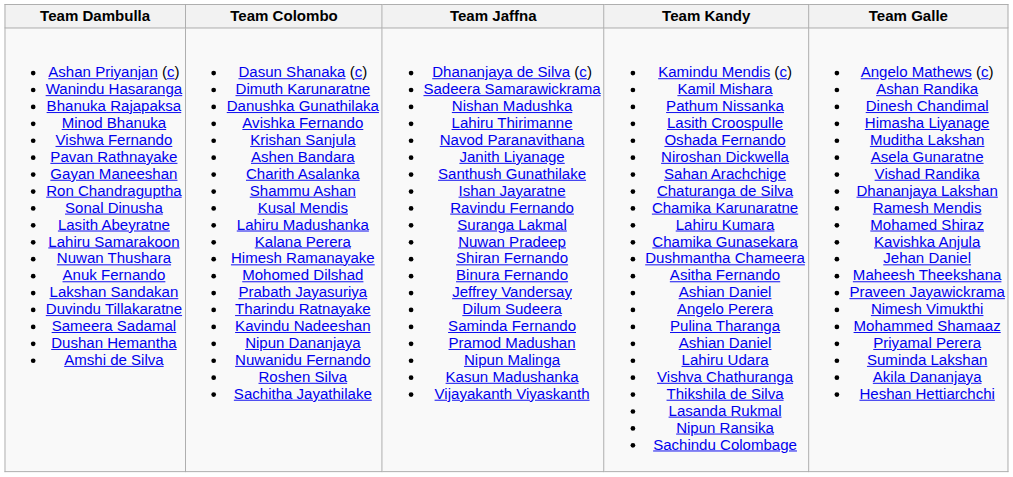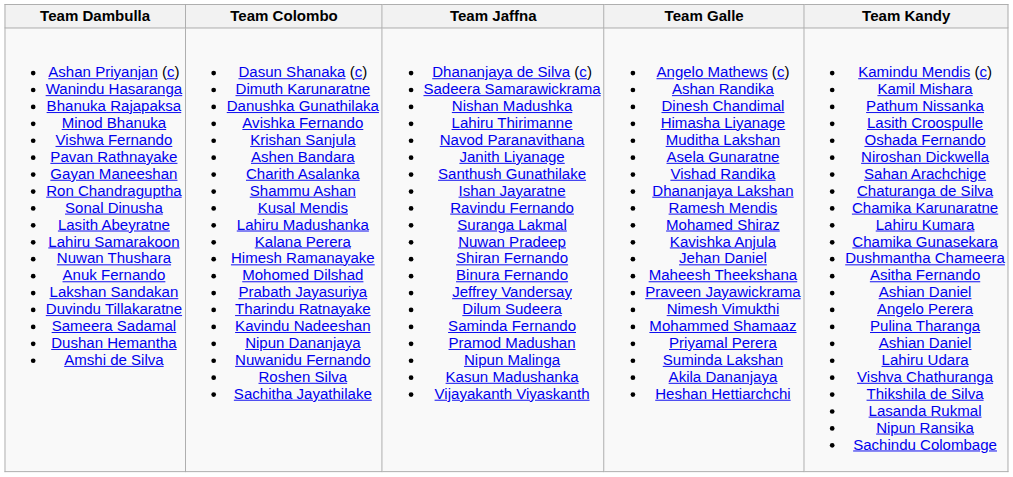columns swapped: (908, 16) <-> (706, 16)
